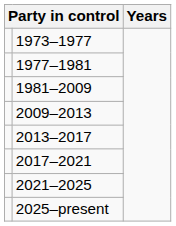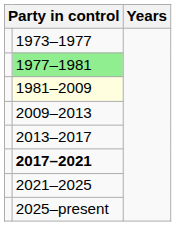(54, 64) no background -> (54, 64) lightgreen background
(54, 88) no background -> (54, 88) lightyellow background
(54, 161) normal -> (54, 161) bold
